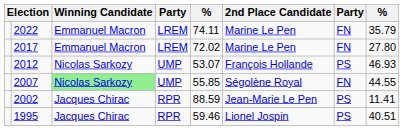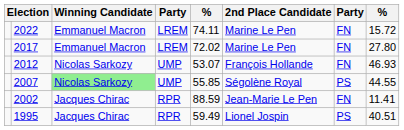(382, 30) 35.79 -> (382, 30) 15.72
(344, 64) PS -> (344, 64) FN
(344, 82) FN -> (344, 82) PS
(344, 99) PS -> (344, 99) FN
(206, 116) 59.46 -> (206, 116) 59.49
